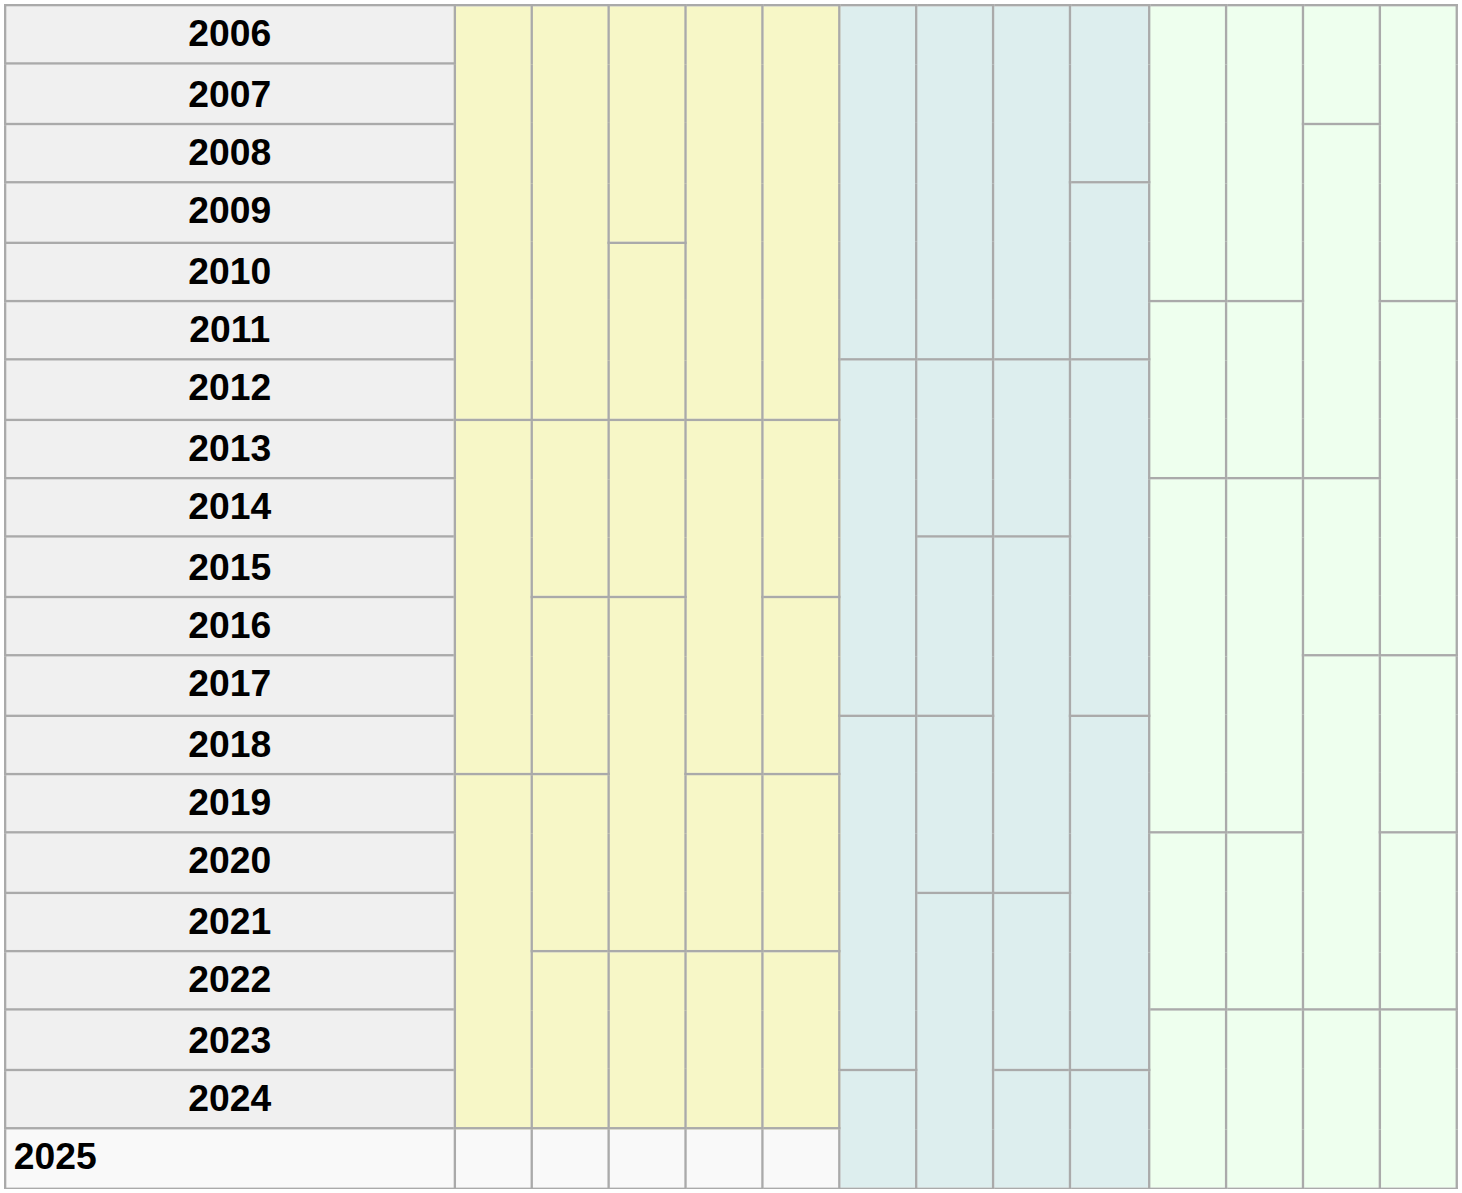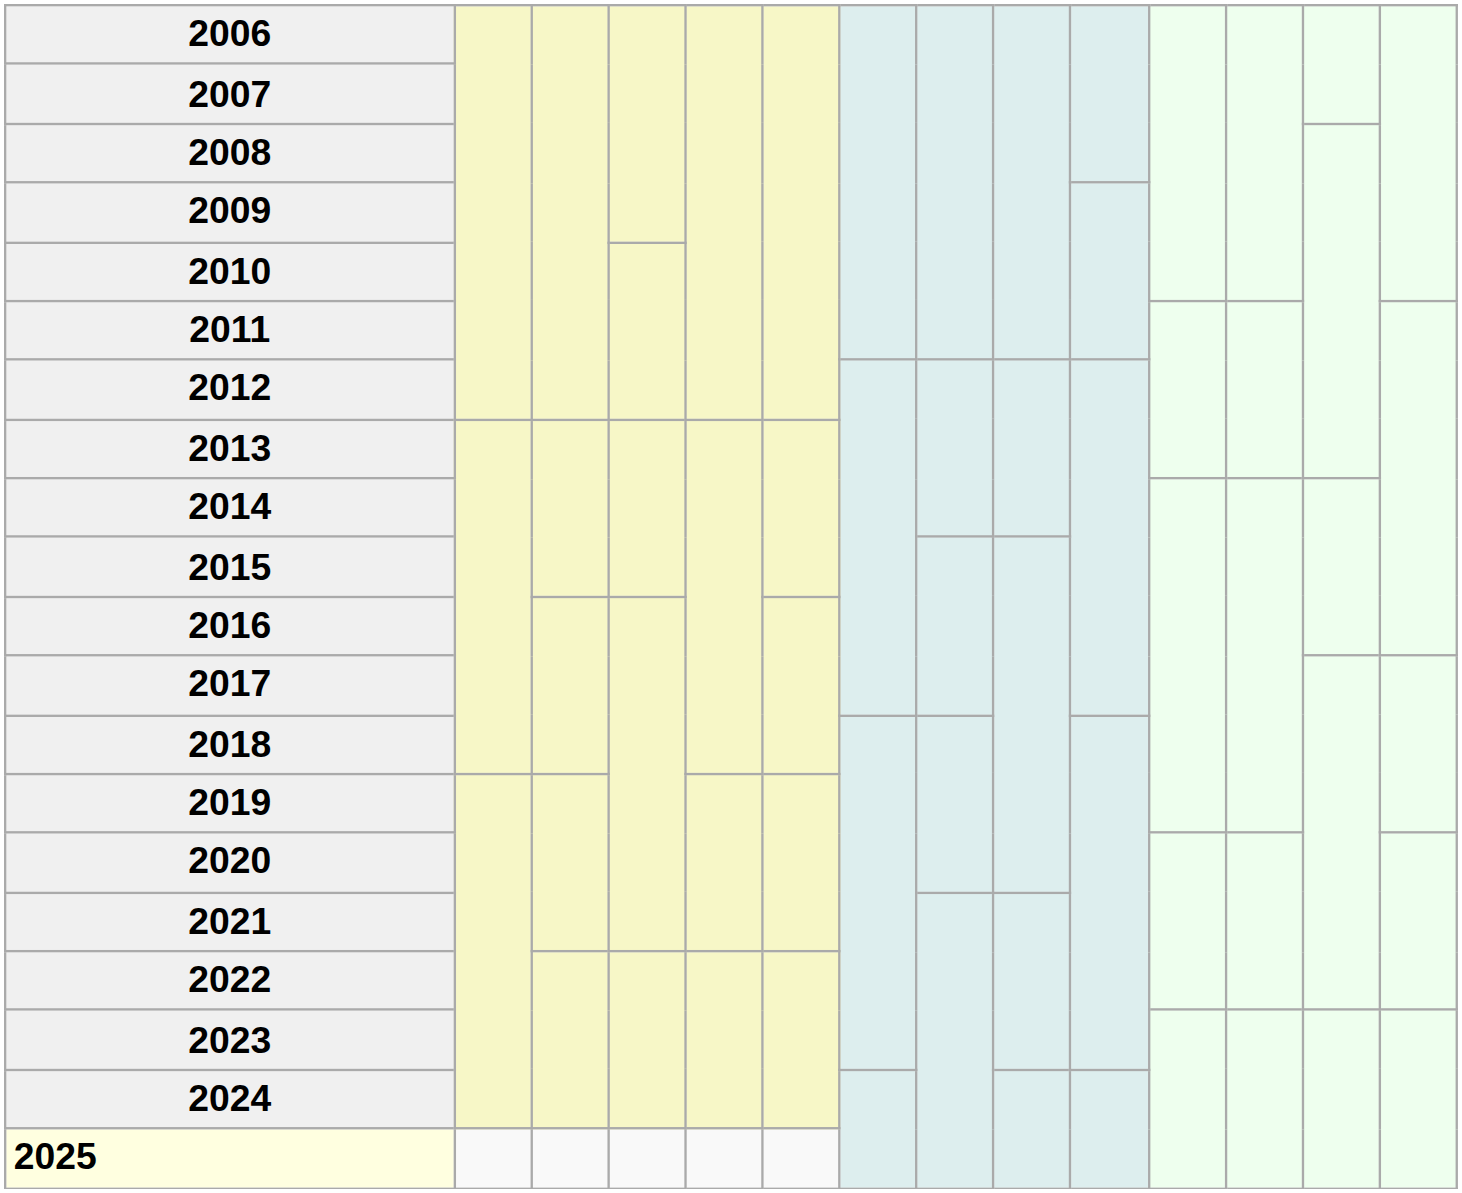(55, 1157) no background -> (55, 1157) lightyellow background
